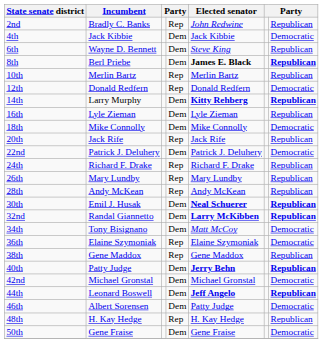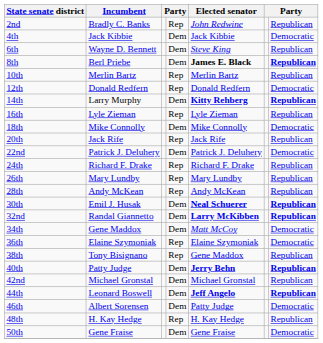(177, 113) Dem -> (176, 113) Rep
(118, 229) Tony Bisignano -> (115, 229) Gene Maddox
(115, 255) Gene Maddox -> (118, 255) Tony Bisignano
(292, 280) Democratic -> (292, 280) Republican
